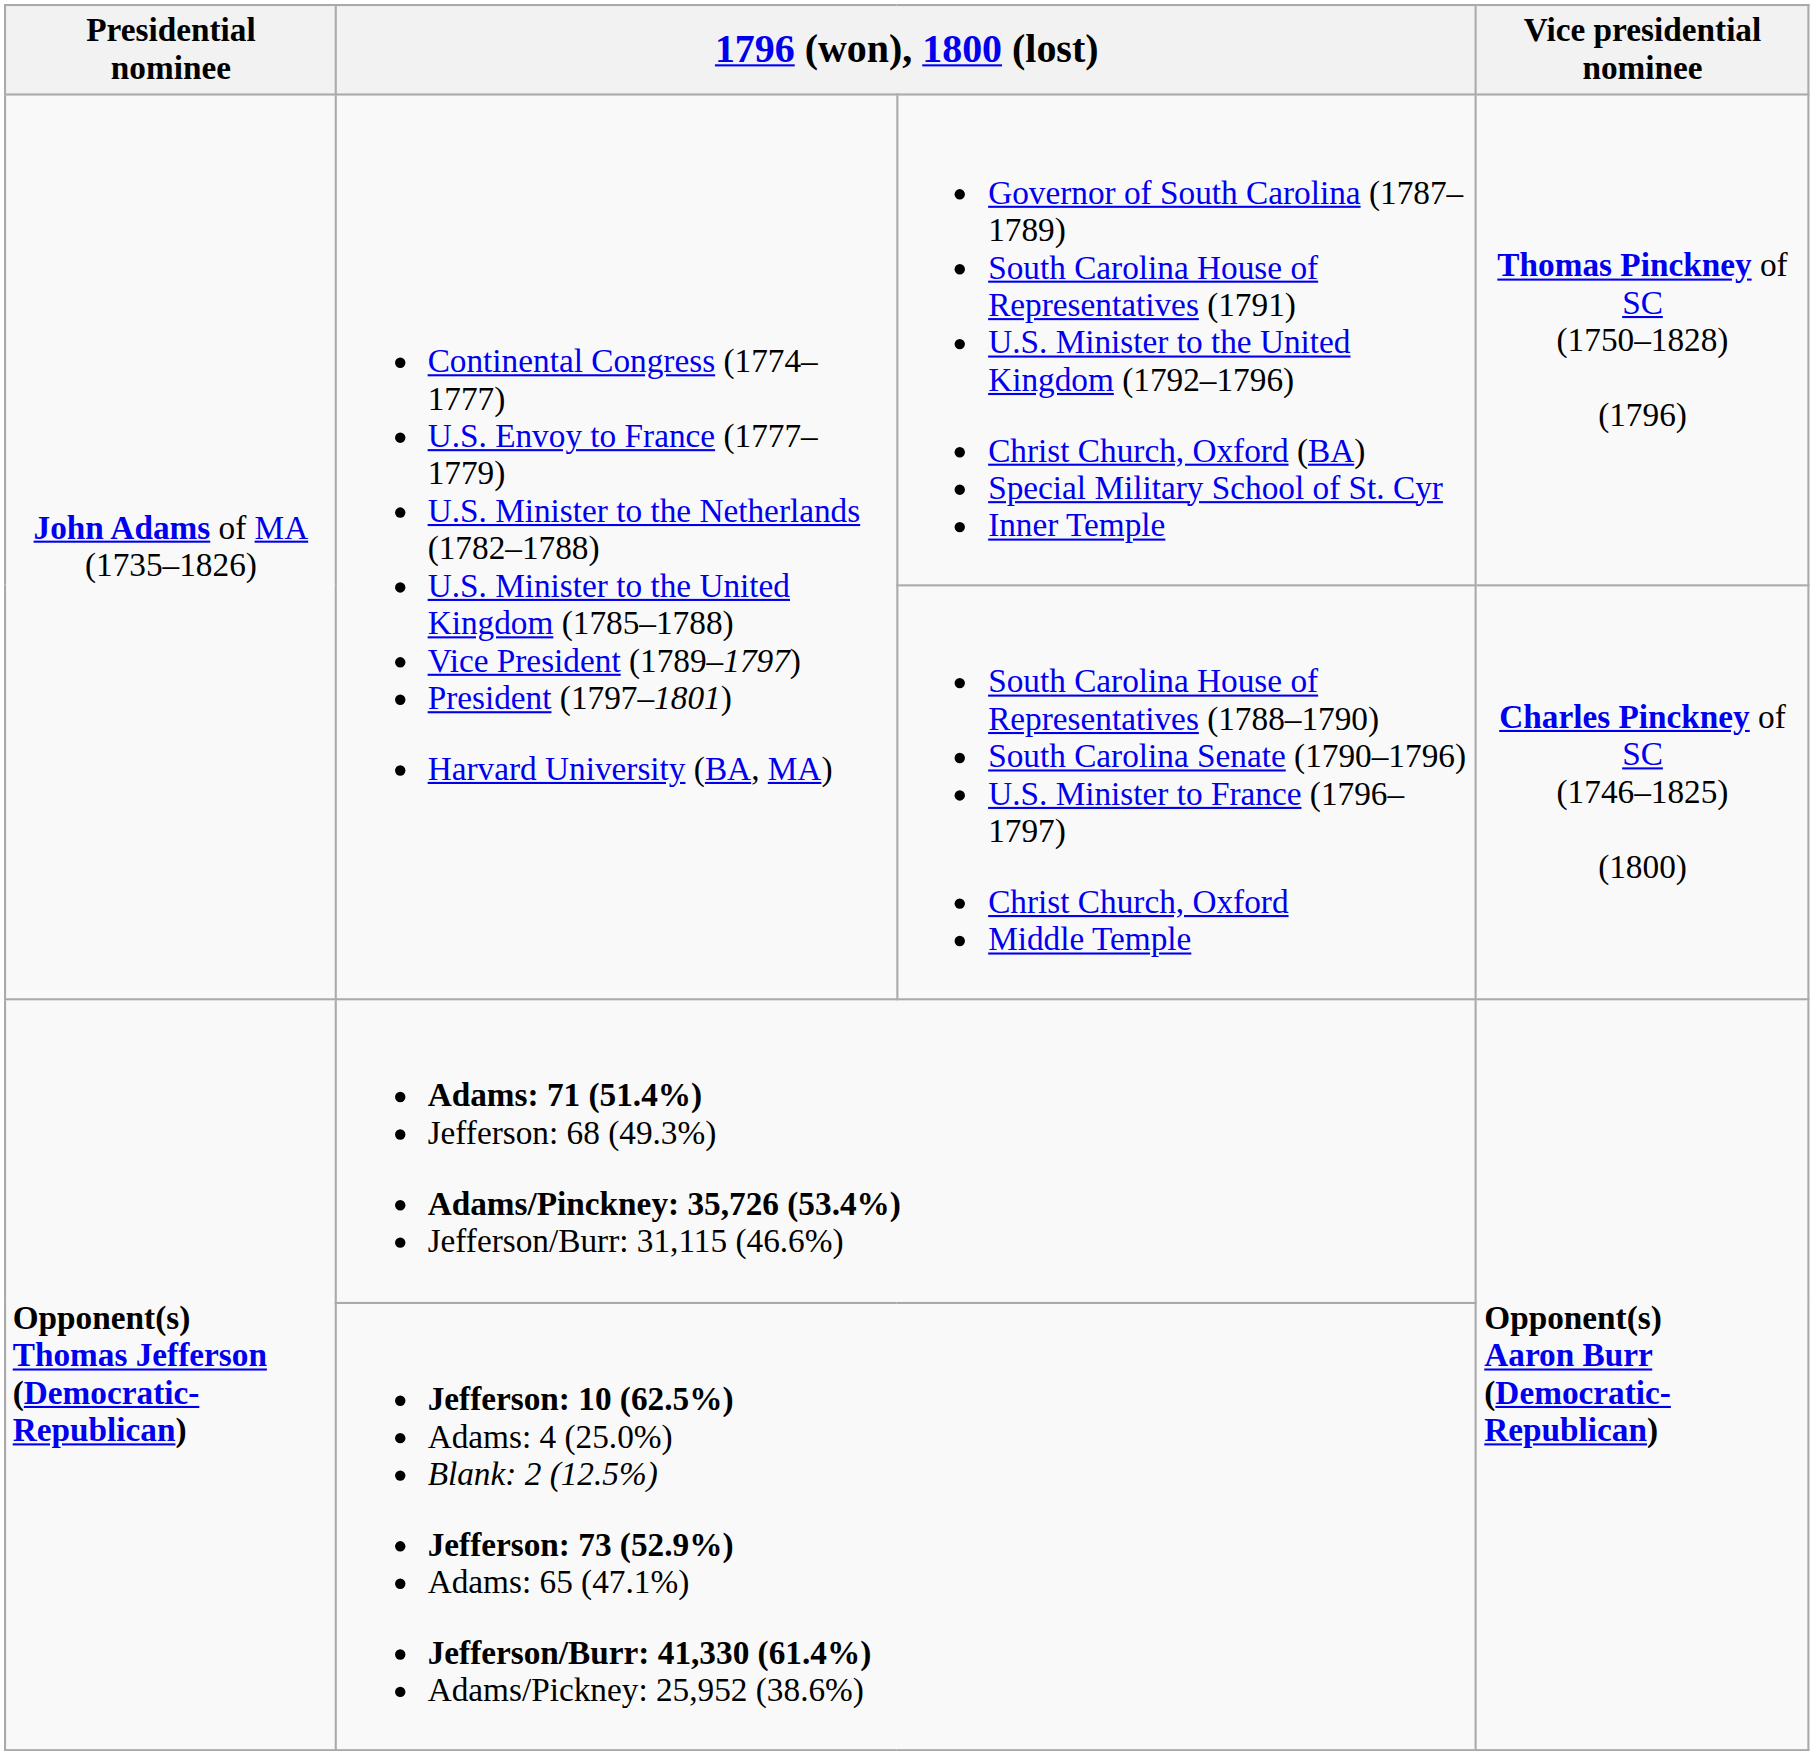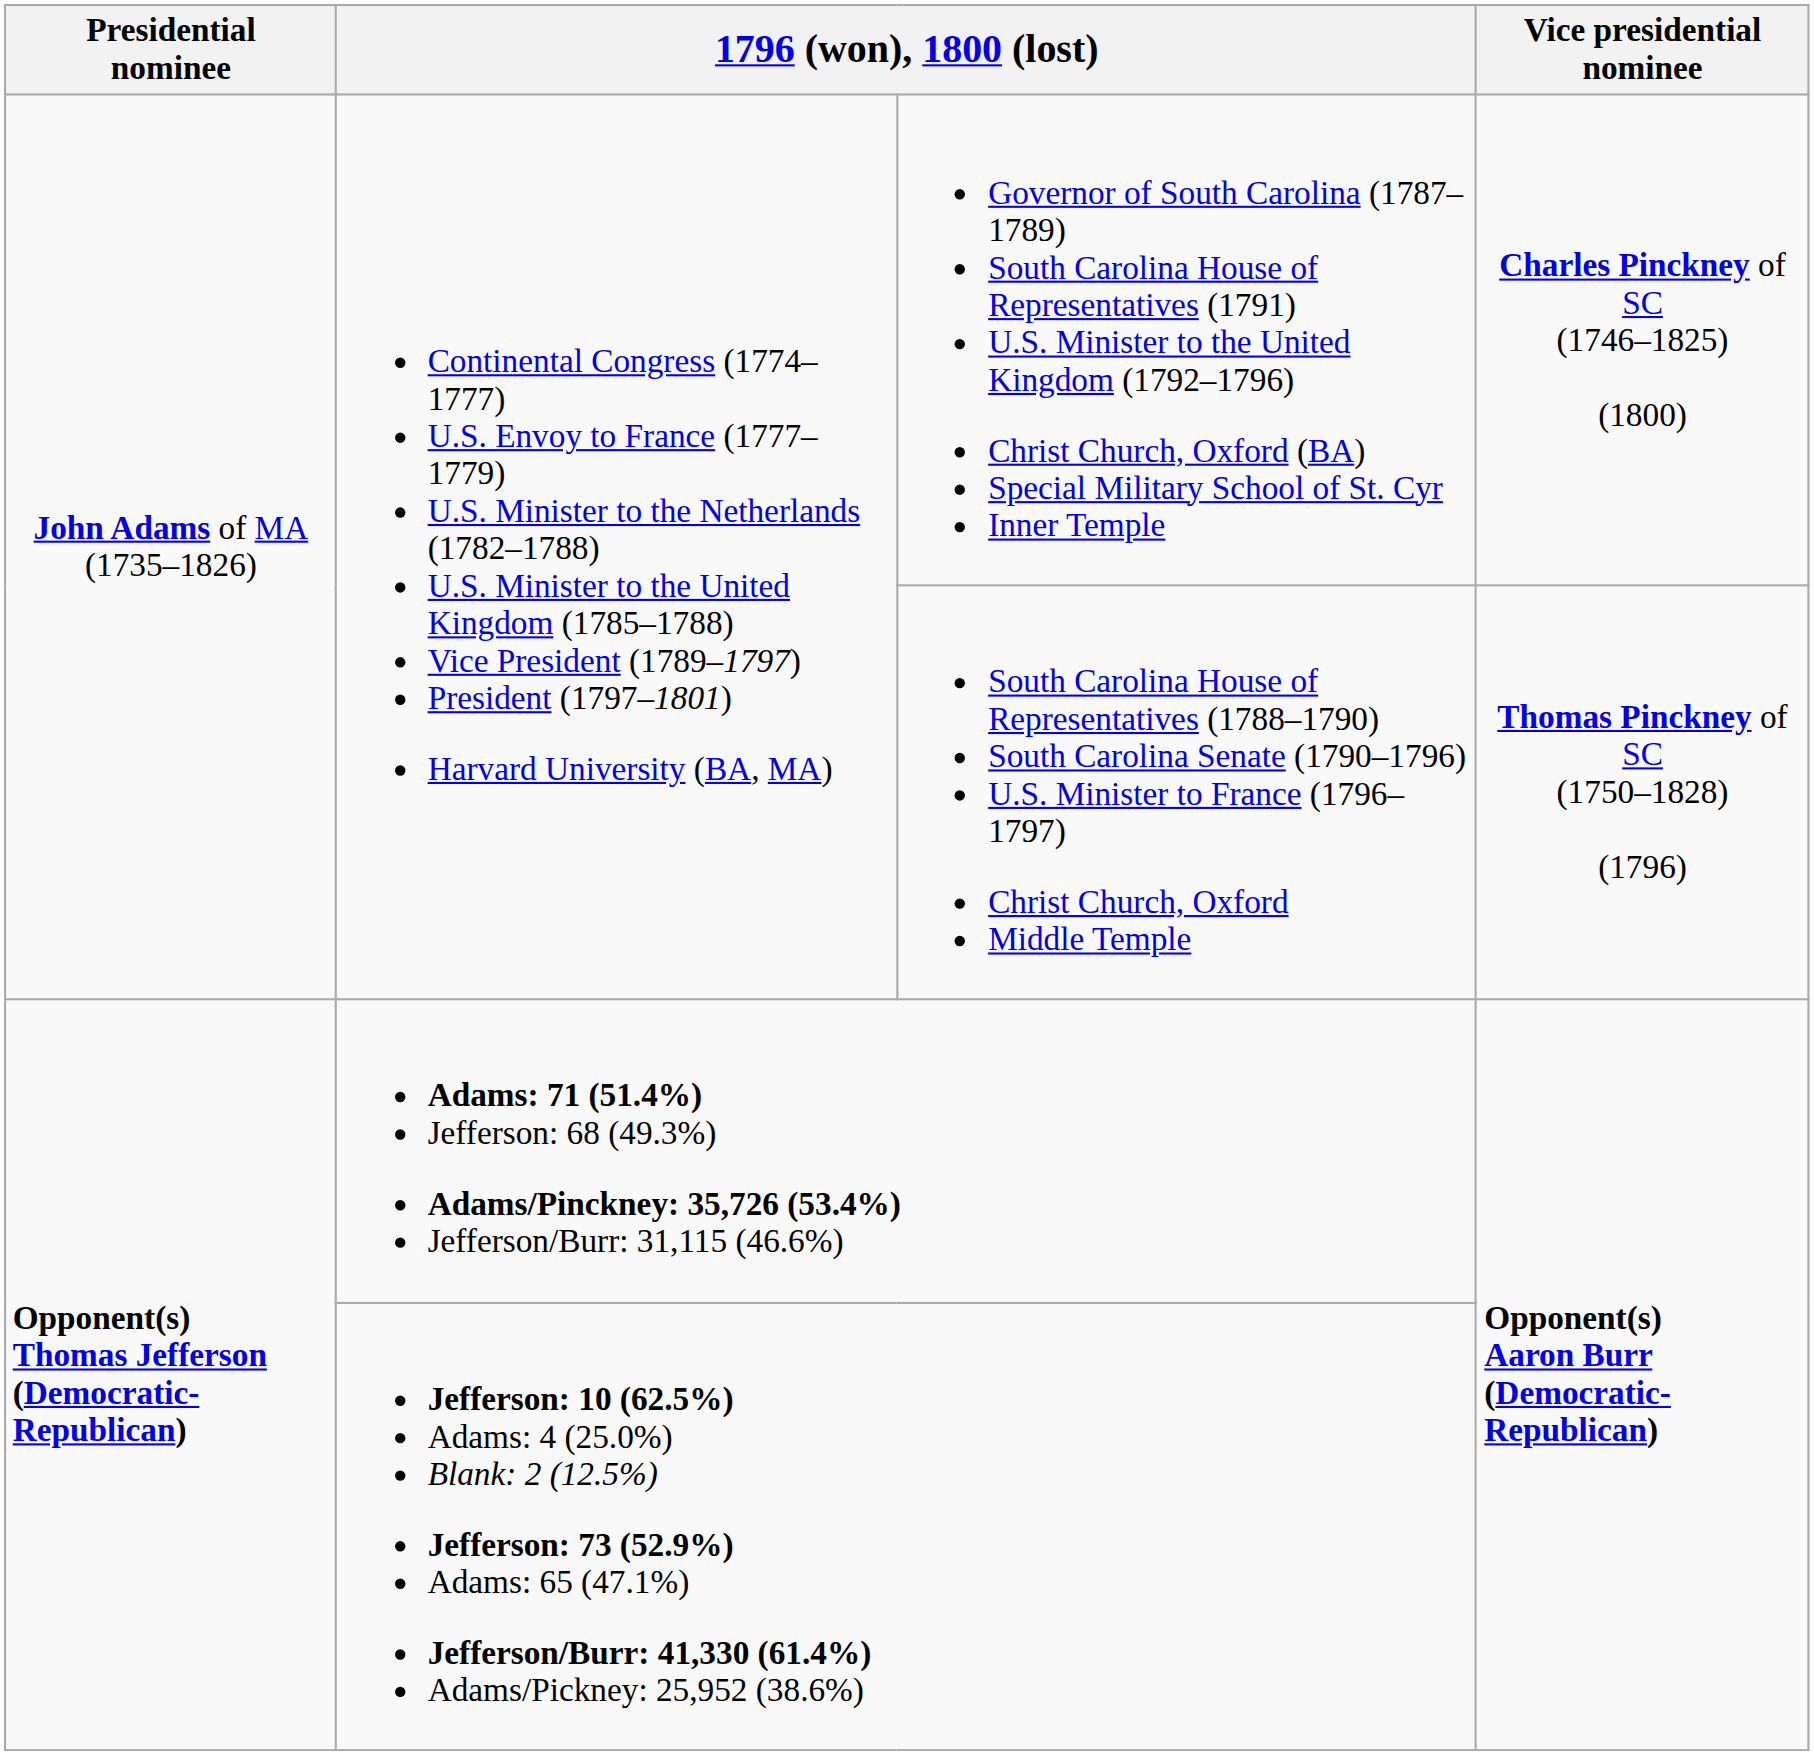(1643, 339) Thomas Pinckney of SC (1750–1828) (1796) -> (1642, 339) Charles Pinckney of SC (1746–1825) (1800)
(1642, 791) Charles Pinckney of SC (1746–1825) (1800) -> (1643, 791) Thomas Pinckney of SC (1750–1828) (1796)
